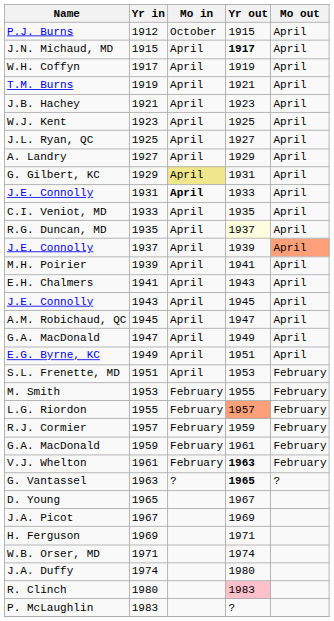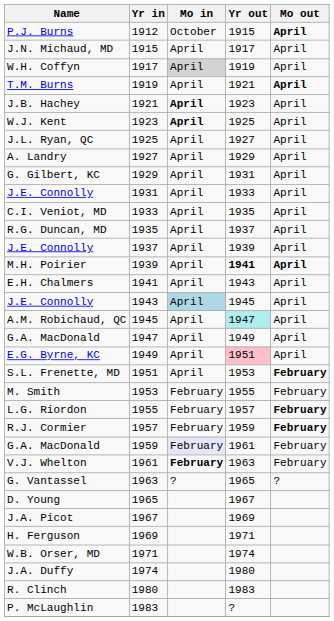(290, 31) normal -> (290, 31) bold
(242, 49) bold -> (242, 49) normal
(187, 67) no background -> (187, 67) lightgrey background
(290, 85) normal -> (290, 85) bold
(187, 103) normal -> (187, 103) bold
(187, 121) normal -> (187, 121) bold
(187, 176) khaki background -> (187, 176) no background
(187, 194) bold -> (187, 194) normal
(242, 230) lightyellow background -> (242, 230) no background
(290, 248) lightsalmon background -> (290, 248) no background
(242, 266) normal -> (242, 266) bold
(290, 266) normal -> (290, 266) bold
(187, 302) no background -> (187, 302) lightblue background
(242, 320) no background -> (242, 320) paleturquoise background
(242, 356) no background -> (242, 356) pink background
(300, 374) normal -> (300, 374) bold
(242, 410) lightsalmon background -> (242, 410) no background
(300, 410) normal -> (300, 410) bold
(300, 428) normal -> (300, 428) bold
(197, 446) no background -> (197, 446) lavender background
(197, 464) normal -> (197, 464) bold
(242, 464) bold -> (242, 464) normal
(242, 482) bold -> (242, 482) normal
(242, 590) pink background -> (242, 590) no background
